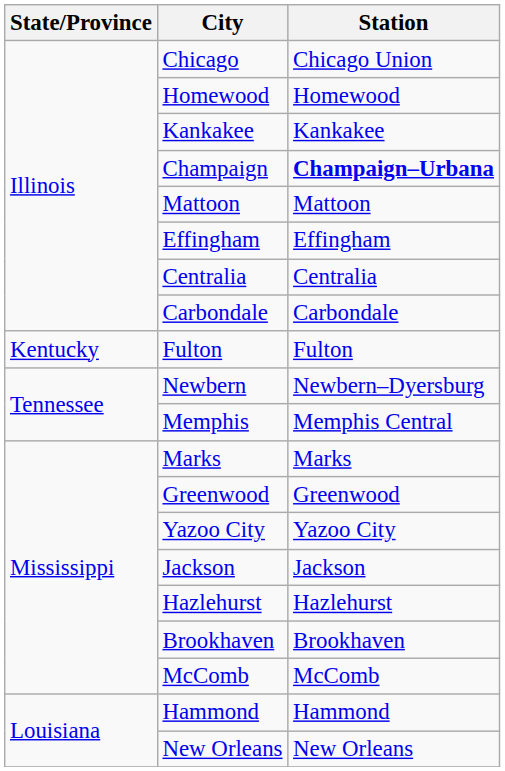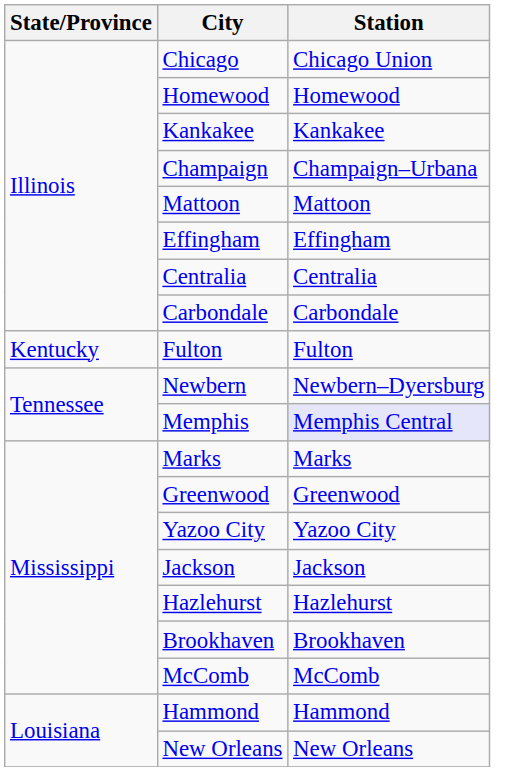(394, 167) bold -> (385, 167) normal
(373, 421) no background -> (373, 421) lavender background
